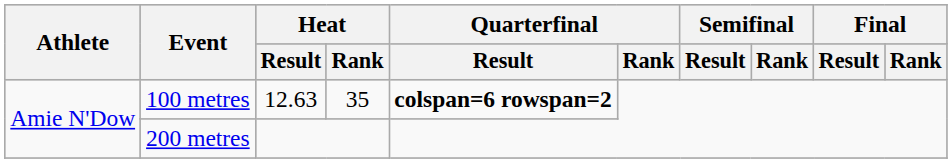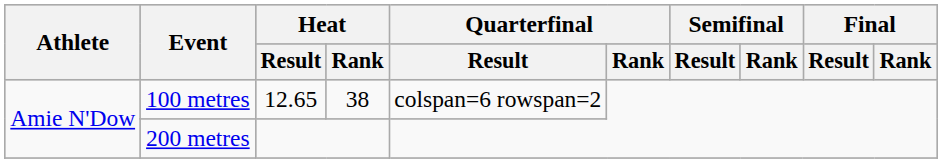(291, 99) 12.63 -> (291, 99) 12.65
(358, 99) 35 -> (358, 99) 38
(503, 99) bold -> (498, 99) normal
